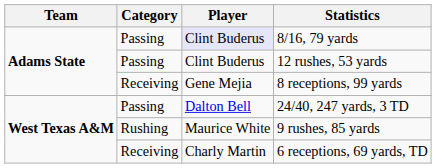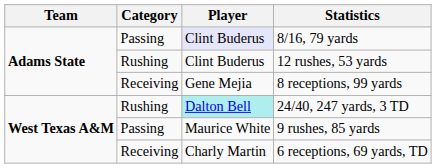(142, 61) Passing -> (144, 61) Rushing
(142, 106) Passing -> (144, 106) Rushing
(218, 106) no background -> (218, 106) paleturquoise background
(144, 128) Rushing -> (142, 128) Passing
